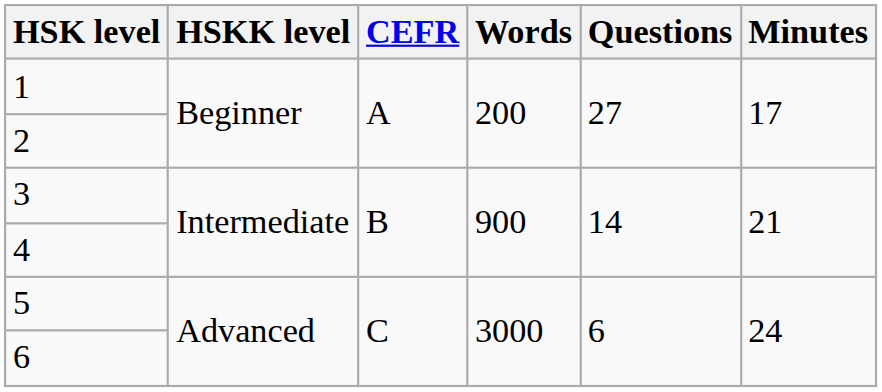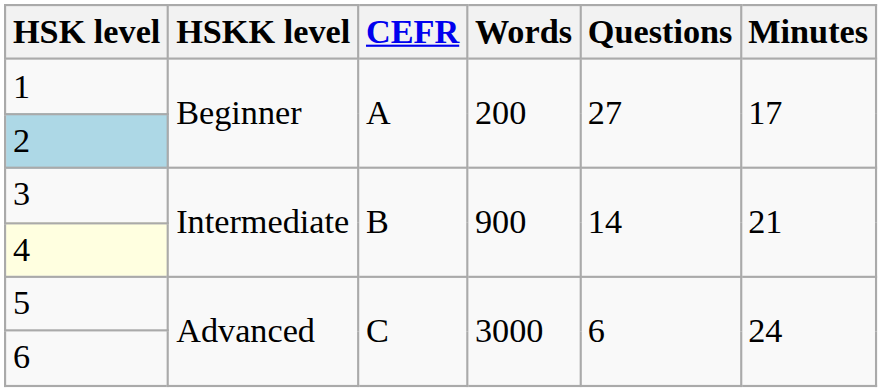(22, 140) no background -> (22, 140) lightblue background
(22, 248) no background -> (22, 248) lightyellow background
